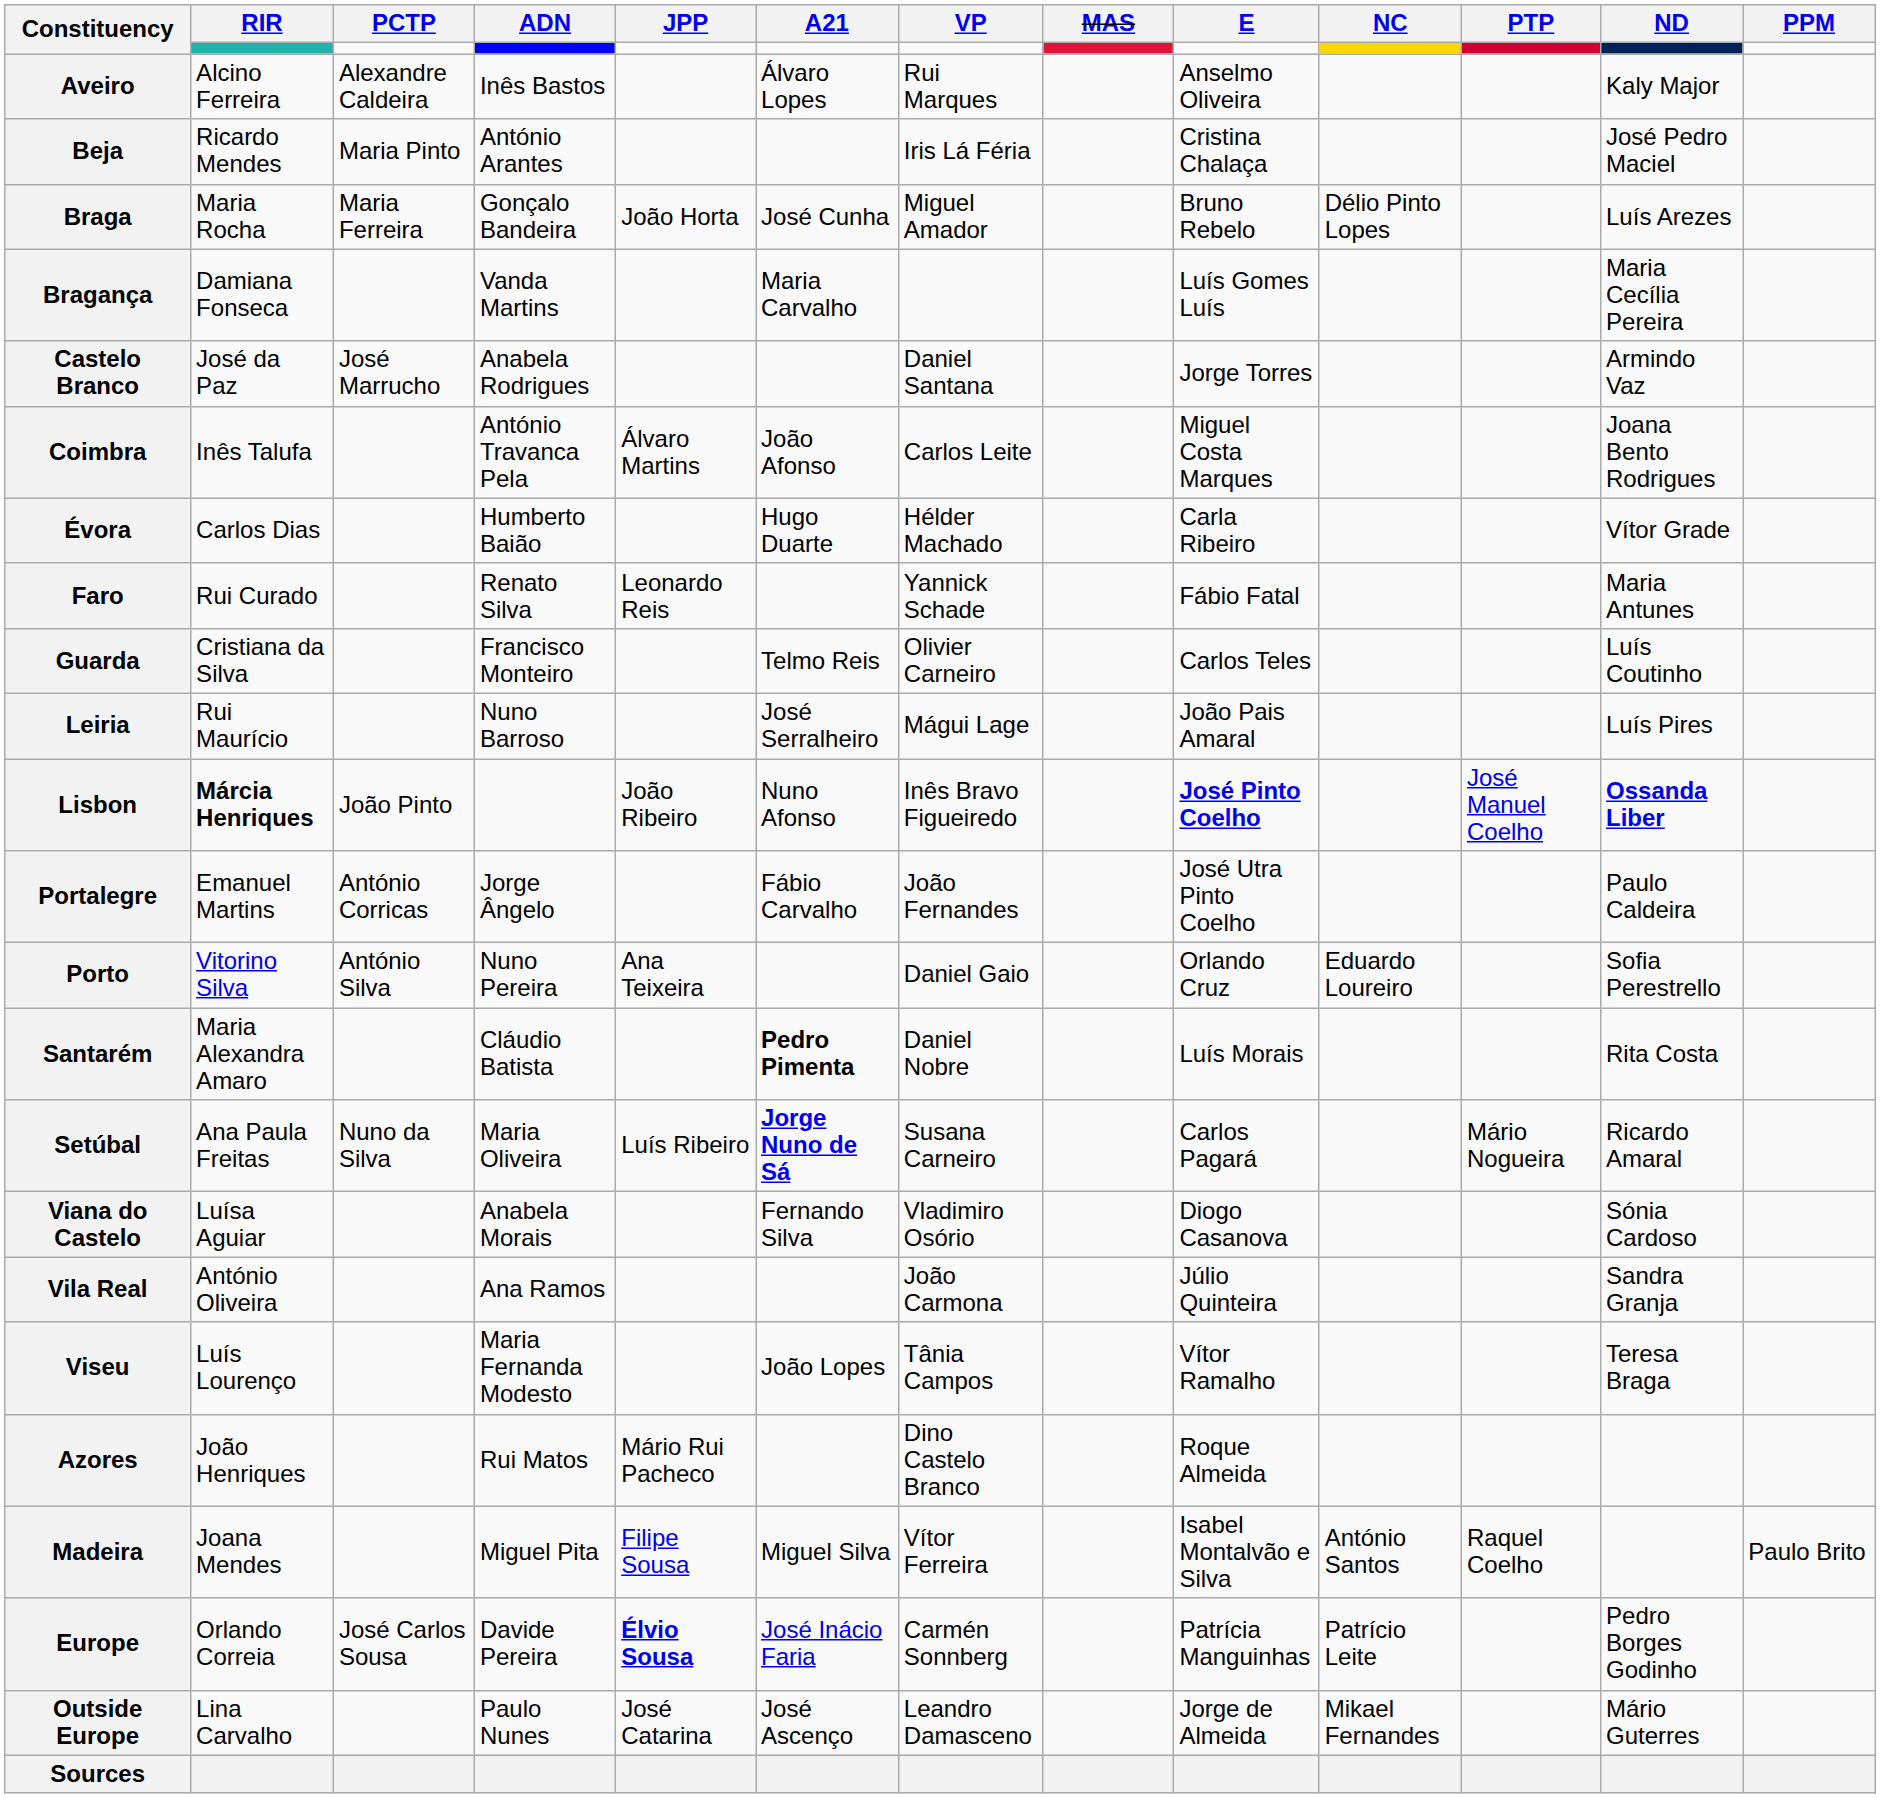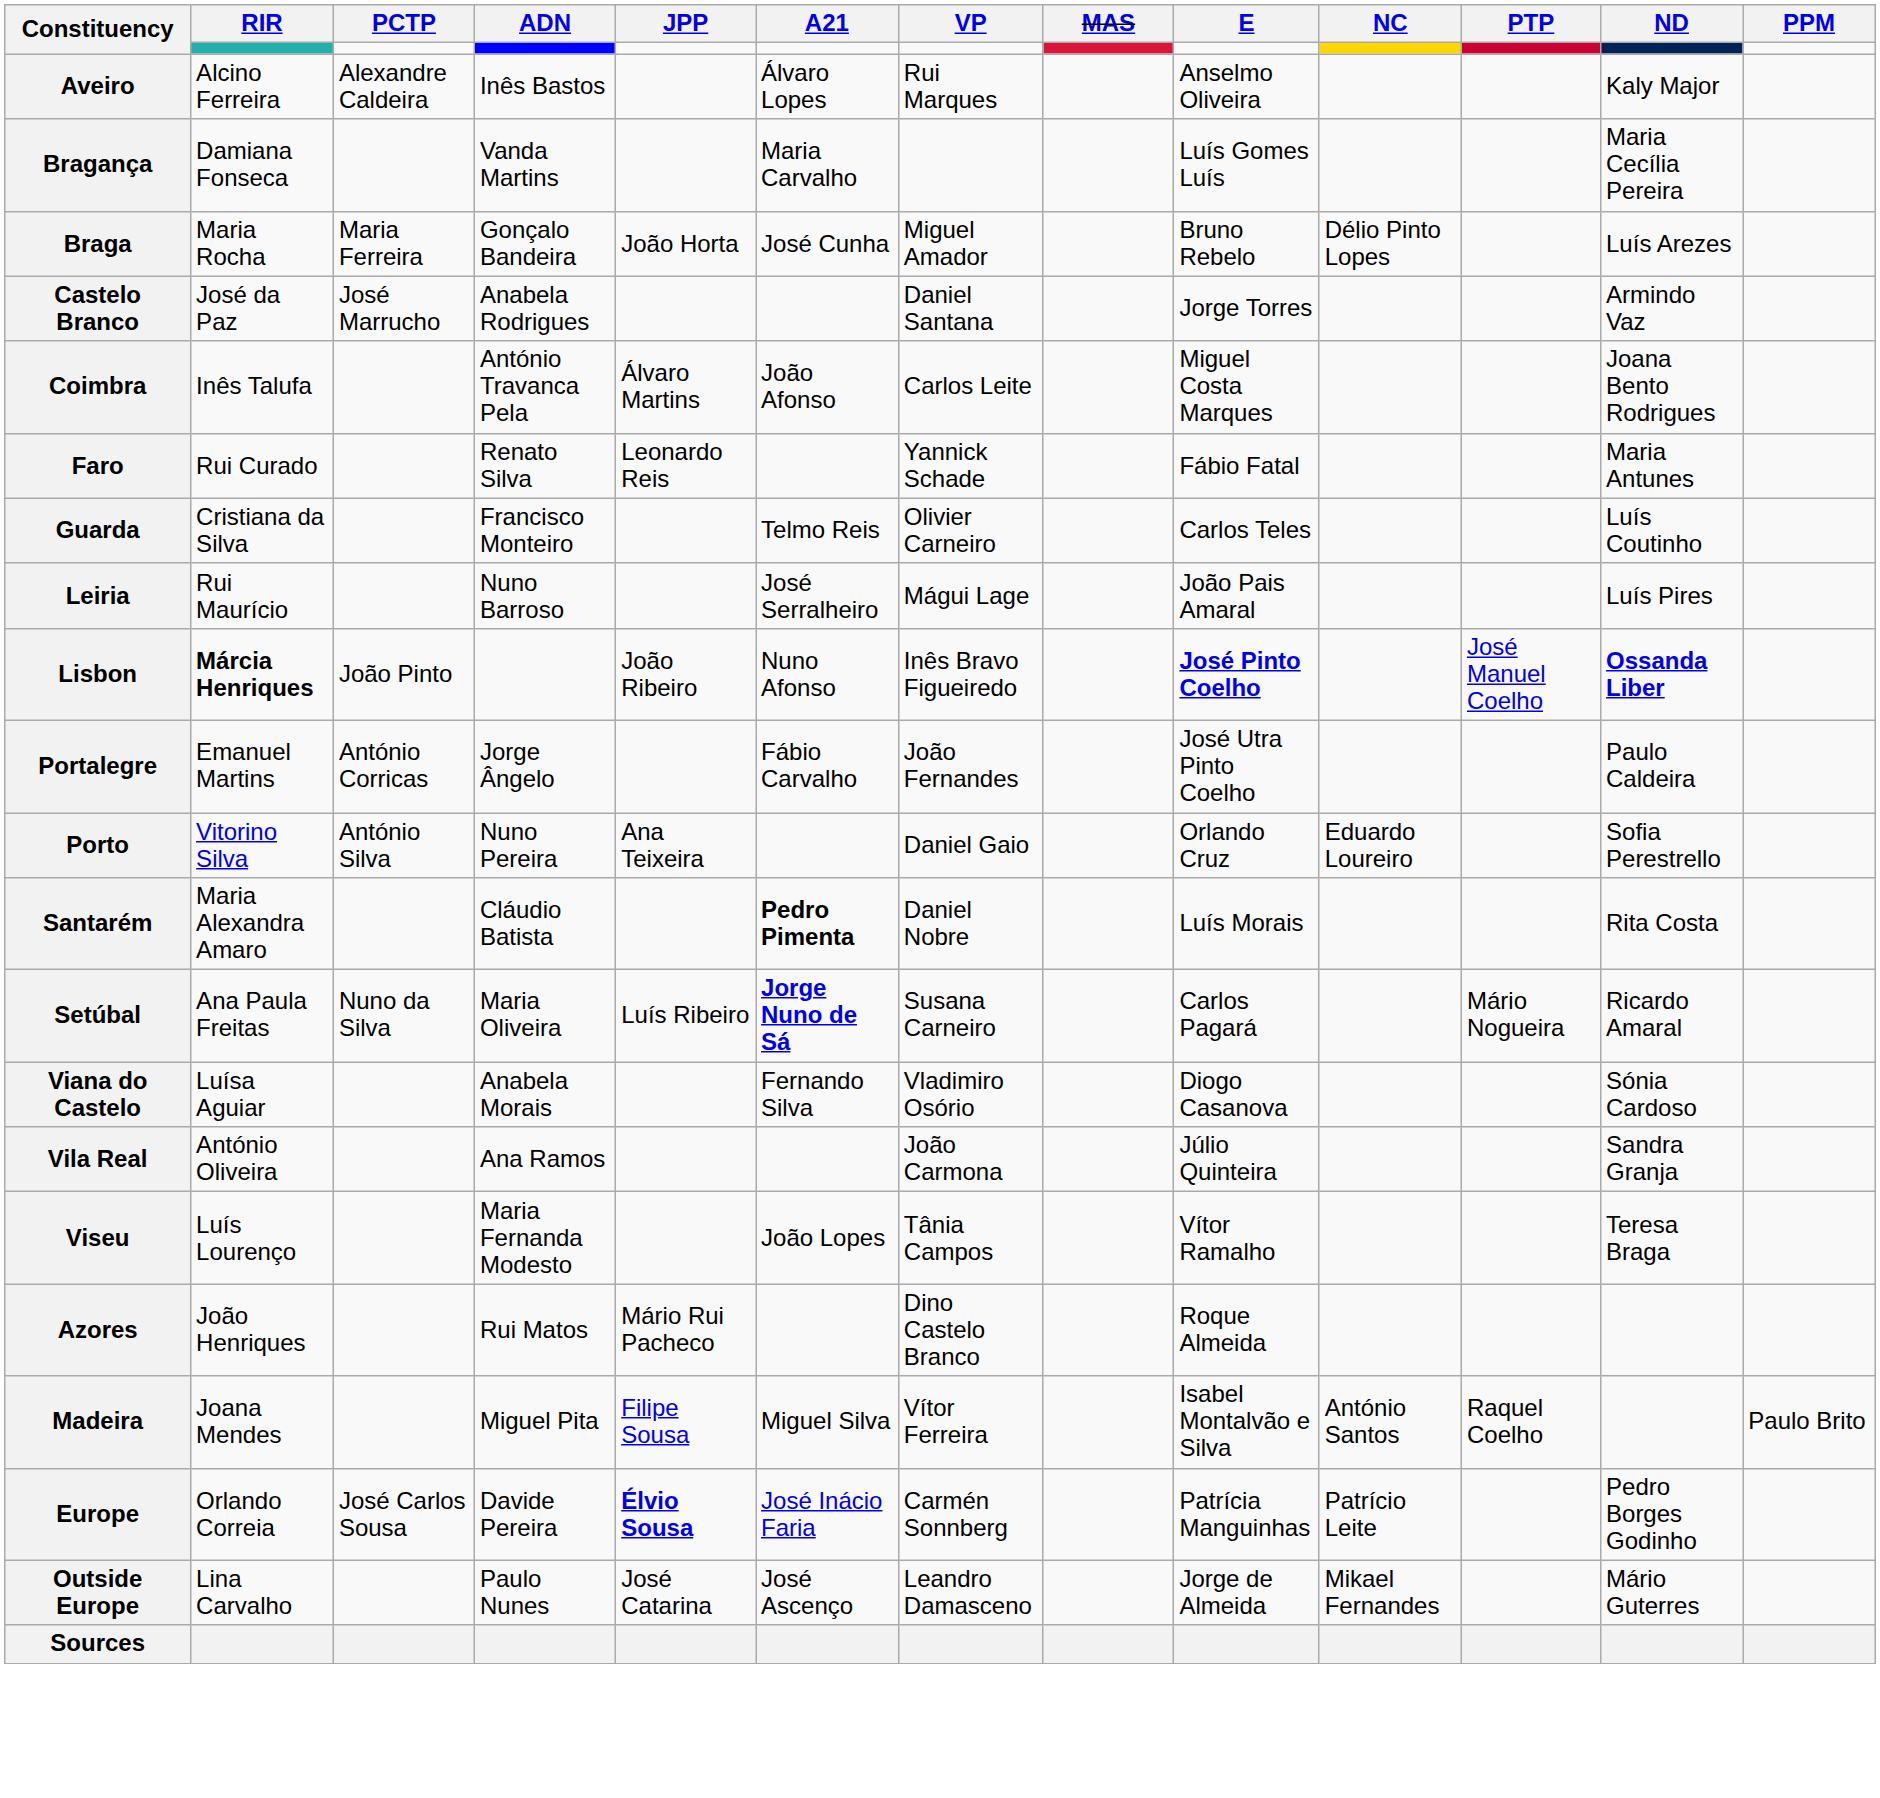- row: (98, 151)
rows swapped: (98, 216) <-> (98, 294)
- row: (98, 530)
